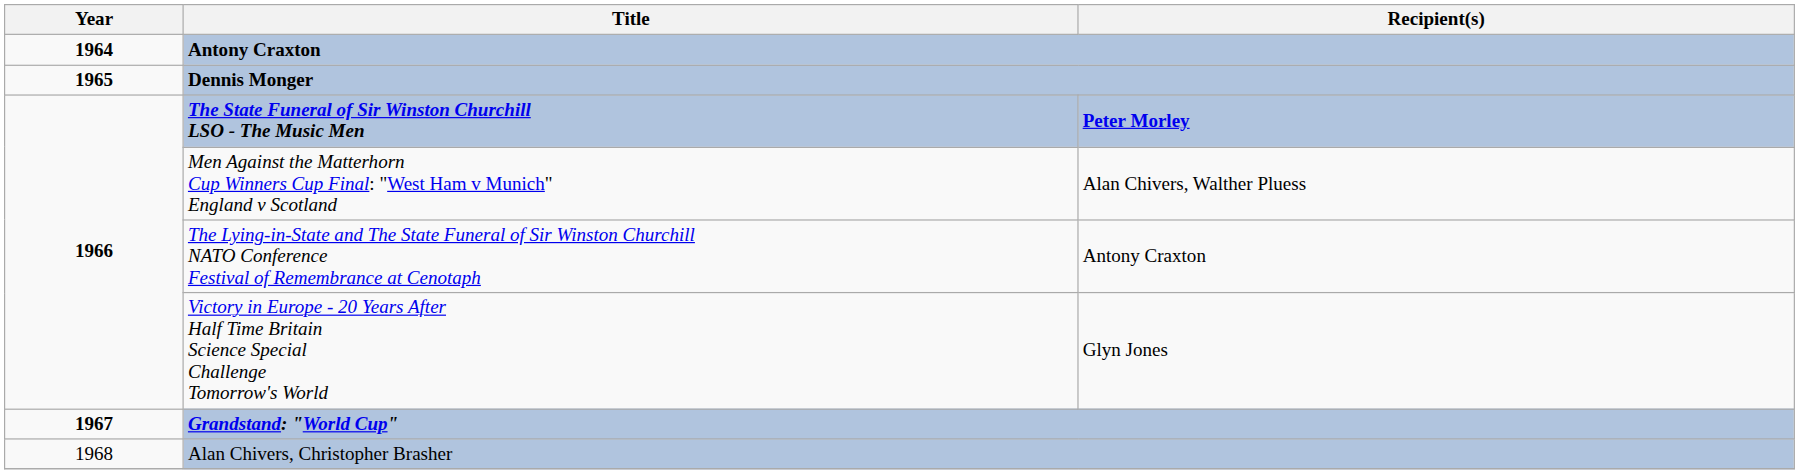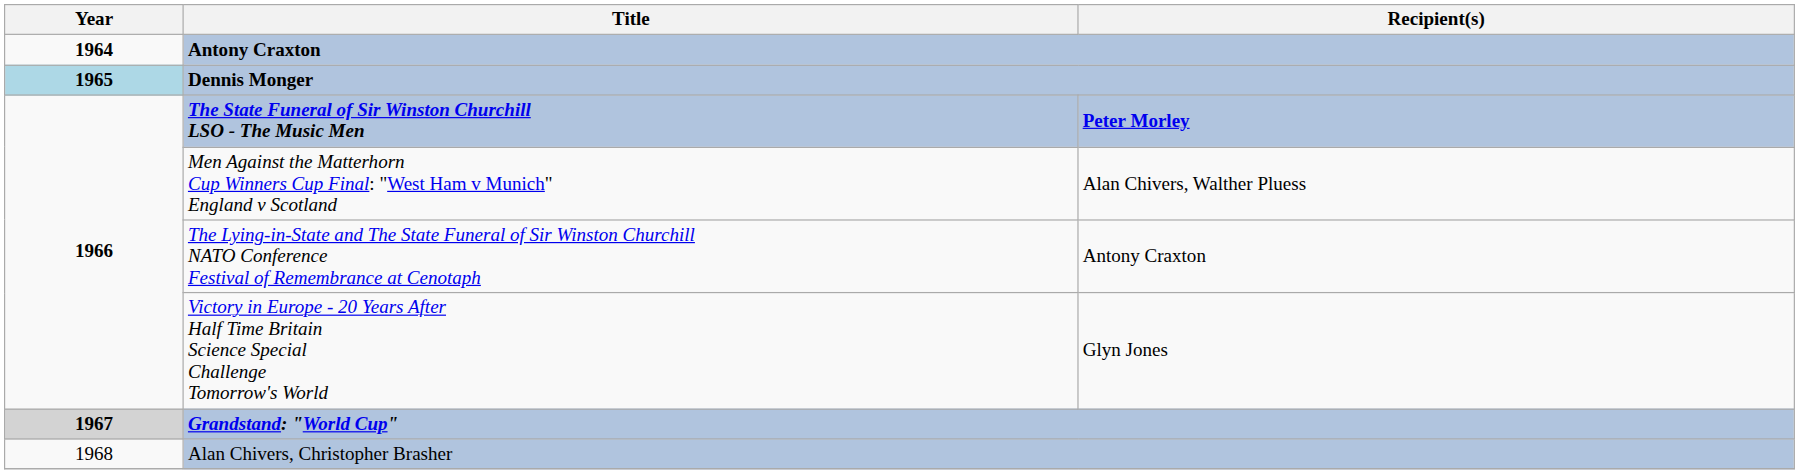(94, 79) no background -> (94, 79) lightblue background
(94, 423) no background -> (94, 423) lightgrey background
